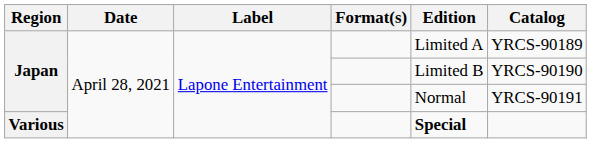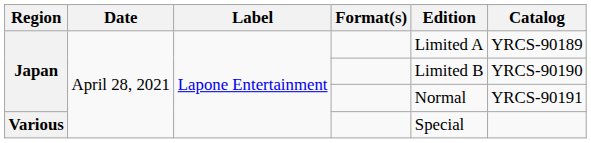(440, 124) bold -> (440, 124) normal
